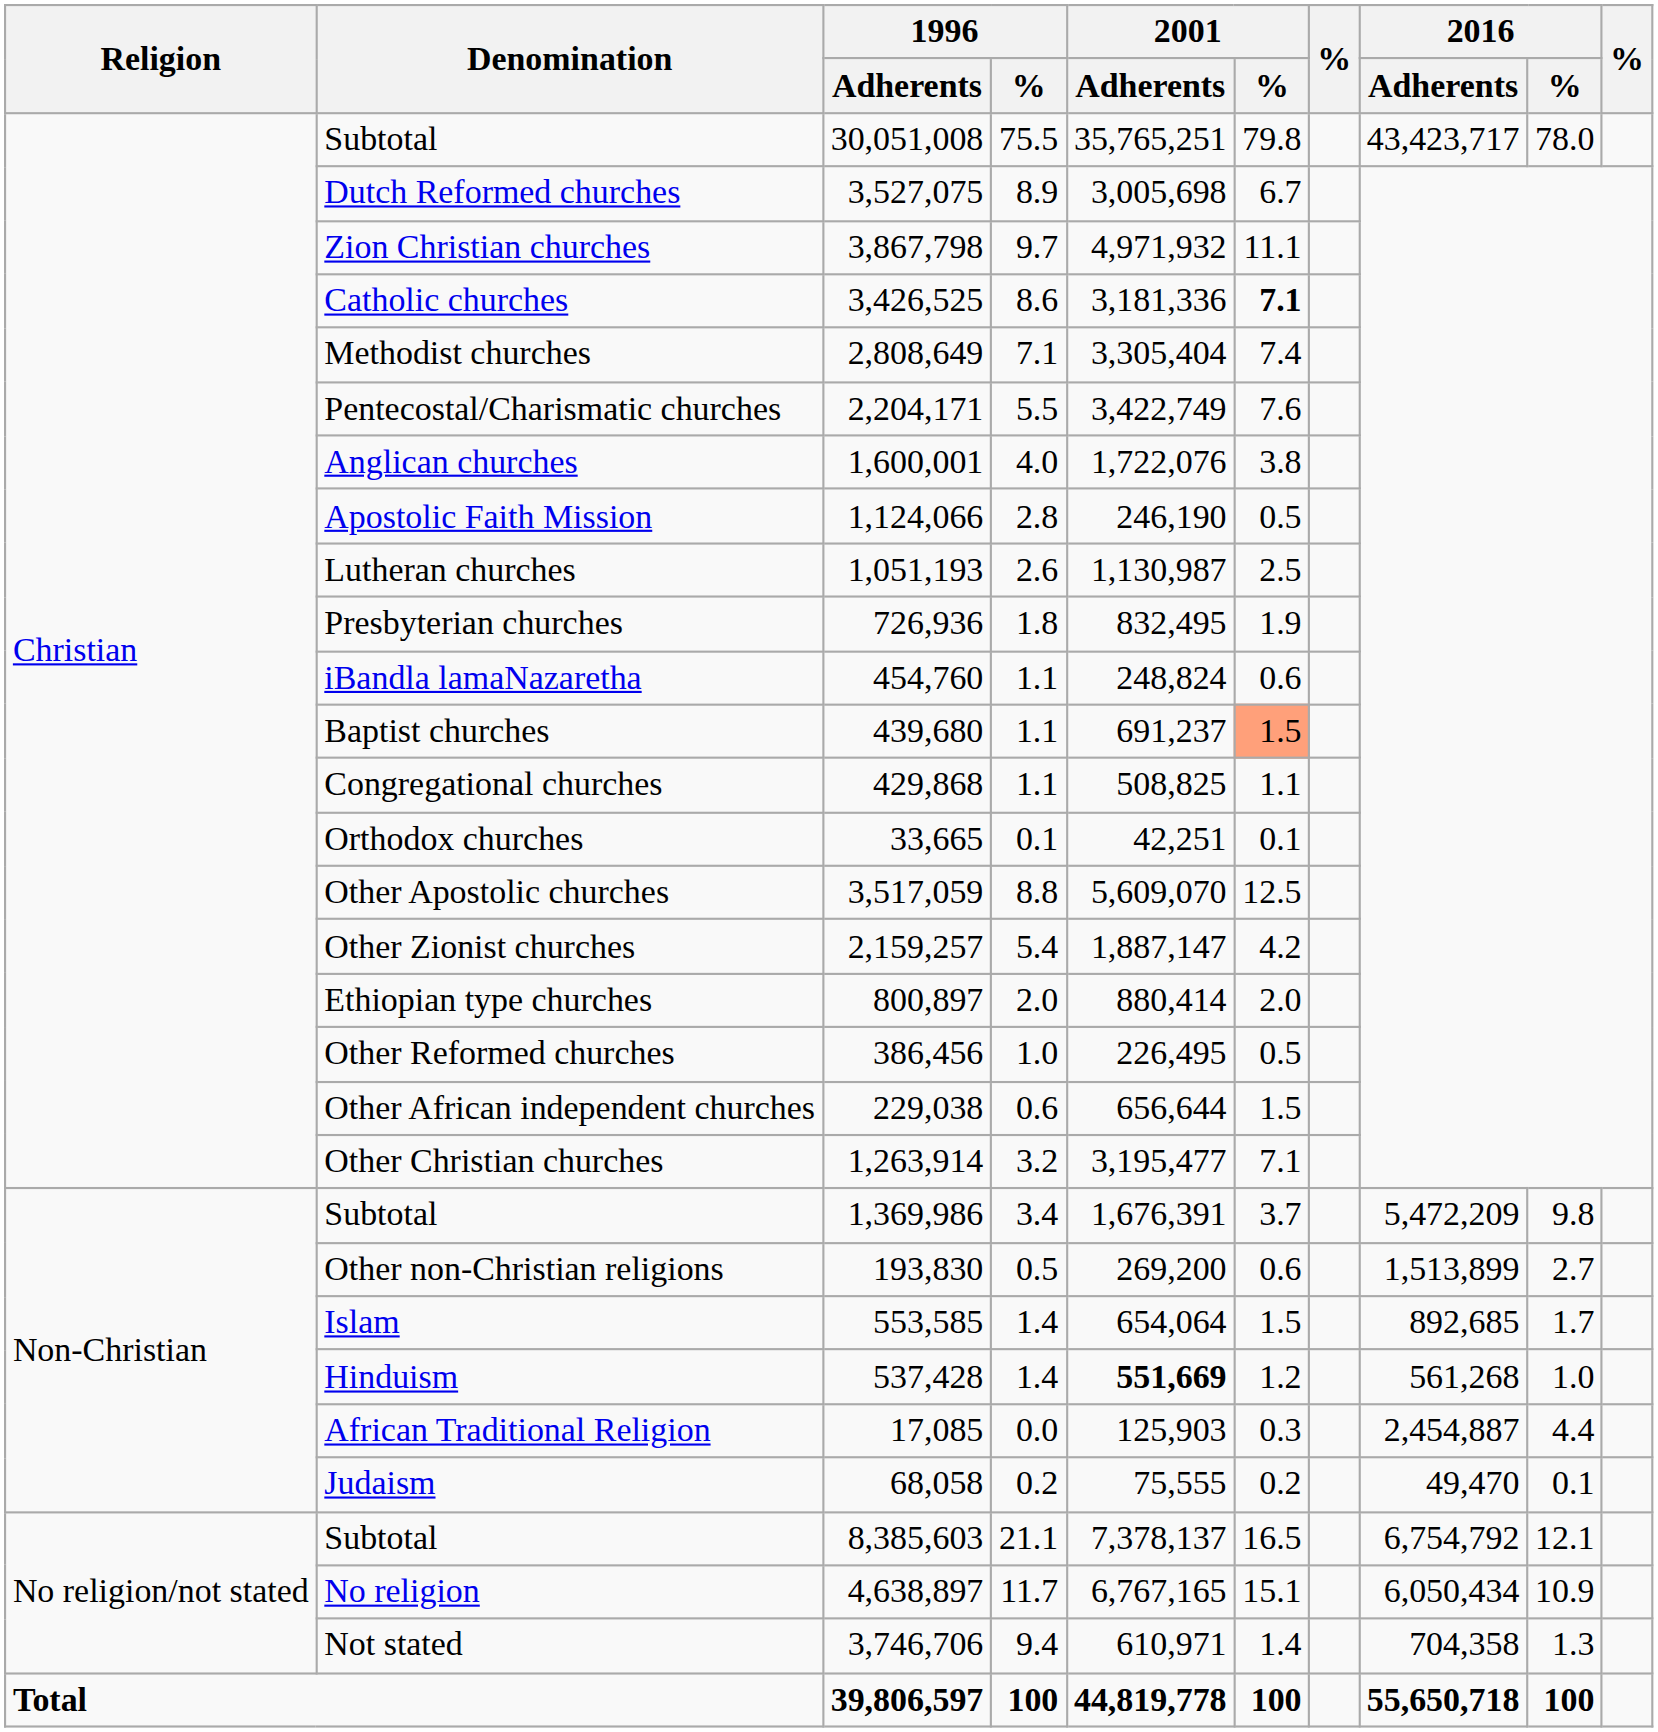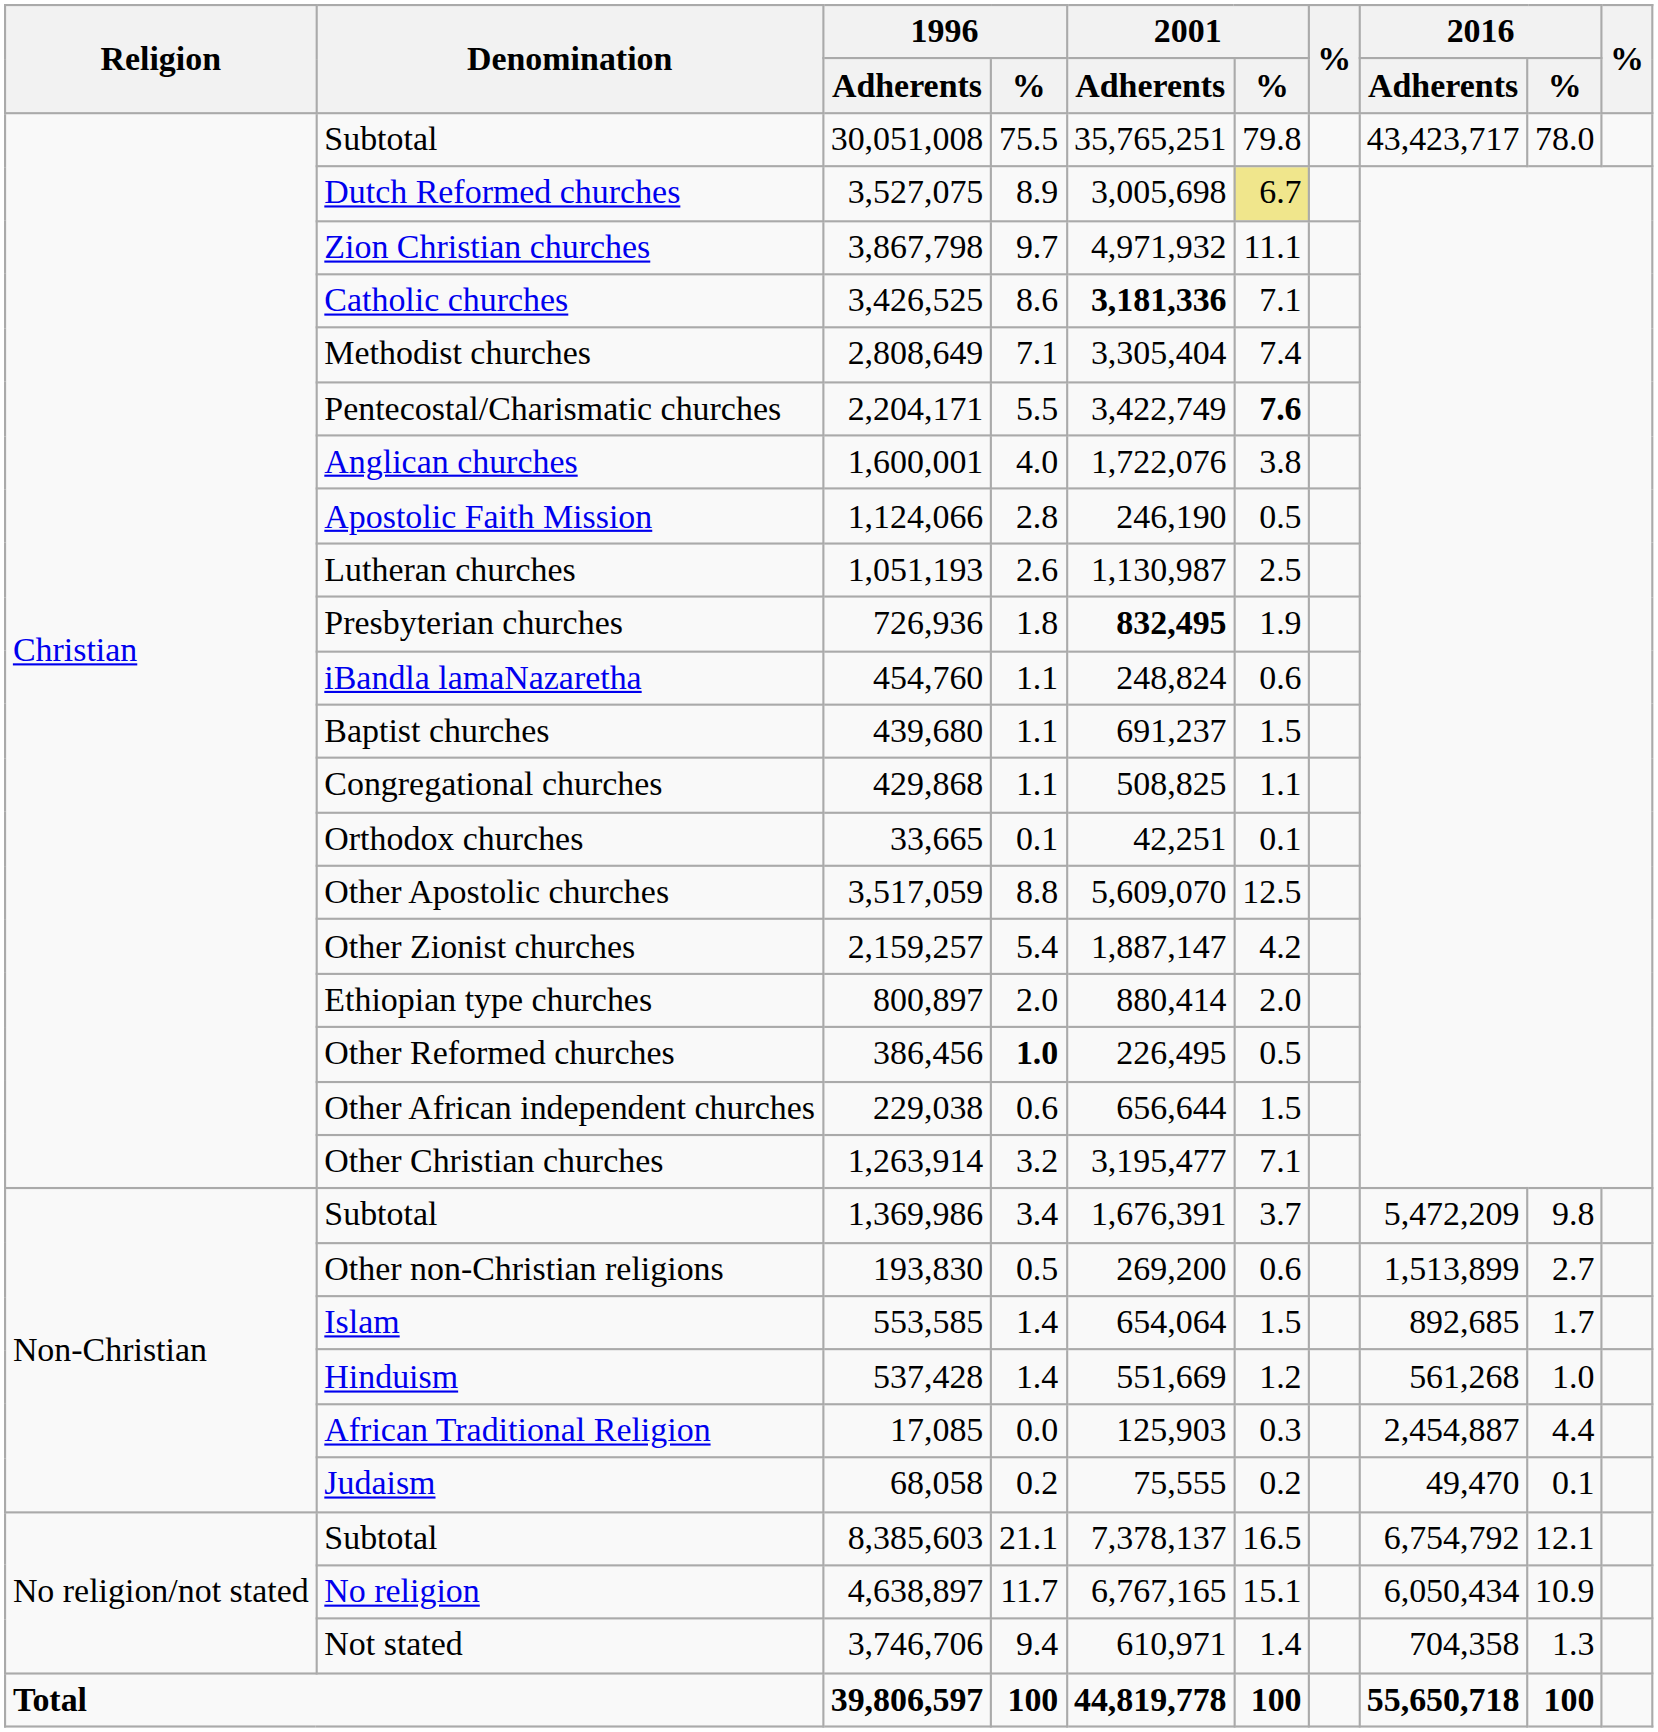(1280, 192) no background -> (1280, 192) khaki background
(1159, 300) normal -> (1159, 300) bold
(1280, 300) bold -> (1280, 300) normal
(1280, 407) normal -> (1280, 407) bold
(1171, 623) normal -> (1171, 623) bold
(1280, 730) lightsalmon background -> (1280, 730) no background
(1037, 1053) normal -> (1037, 1053) bold
(1171, 1376) bold -> (1171, 1376) normal
